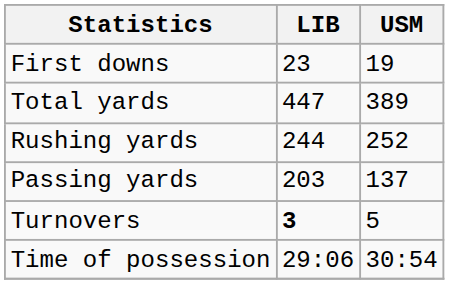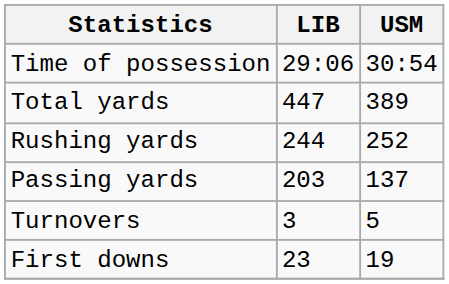rows swapped: (90, 64) <-> (141, 260)
(289, 221) bold -> (289, 221) normal
